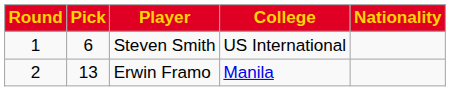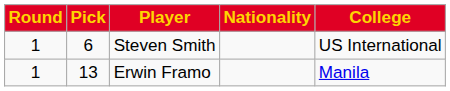columns swapped: (398, 18) <-> (285, 18)
(36, 72) 2 -> (36, 72) 1
